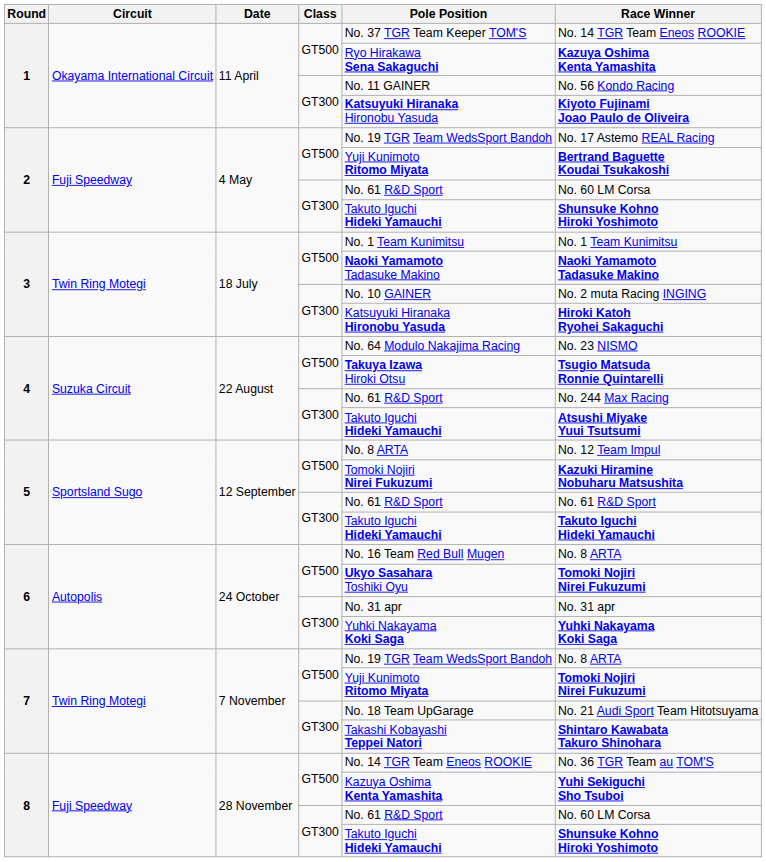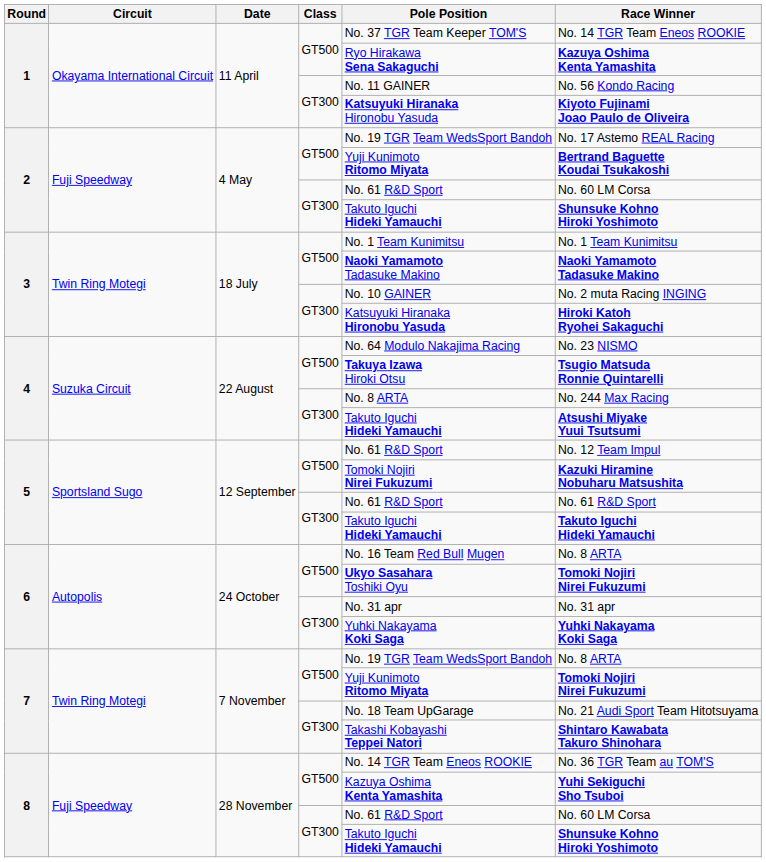(394, 398) No. 61 R&D Sport -> (376, 398) No. 8 ARTA
(376, 450) No. 8 ARTA -> (394, 450) No. 61 R&D Sport
